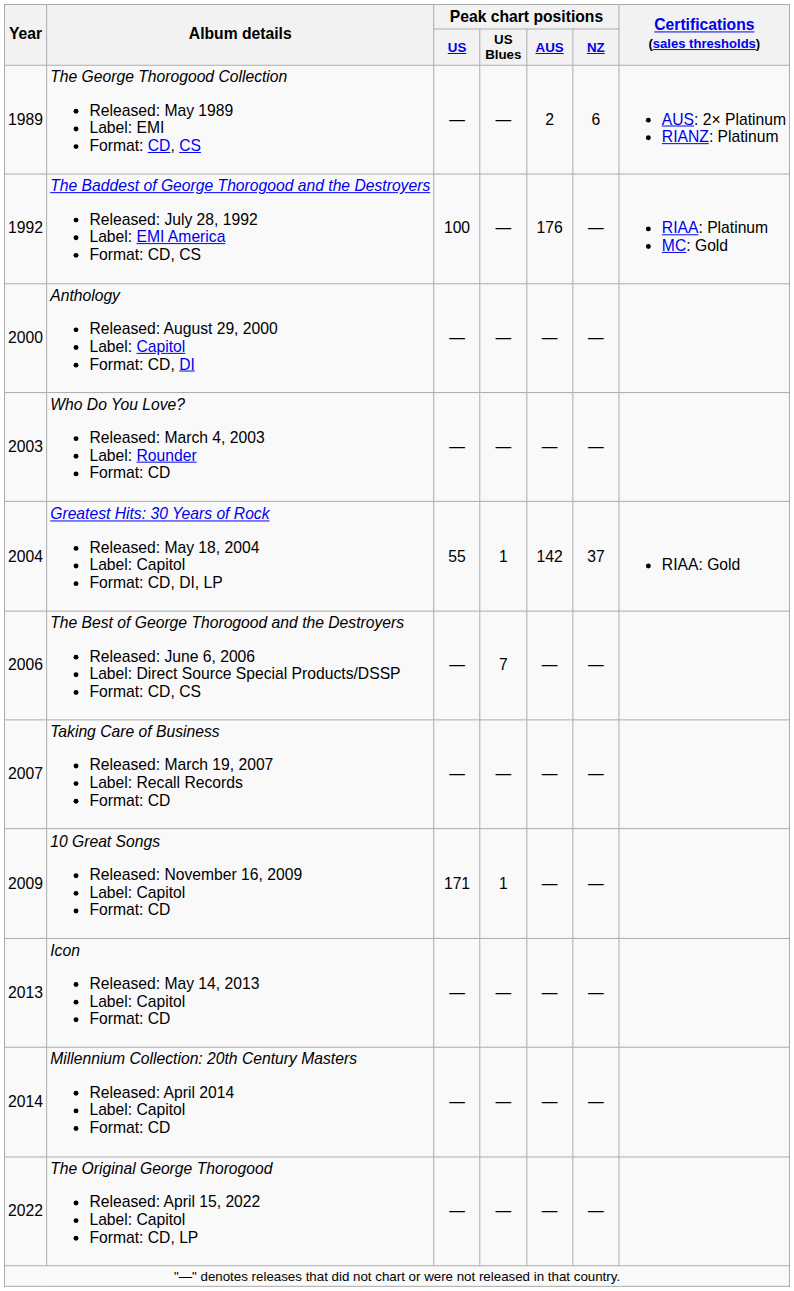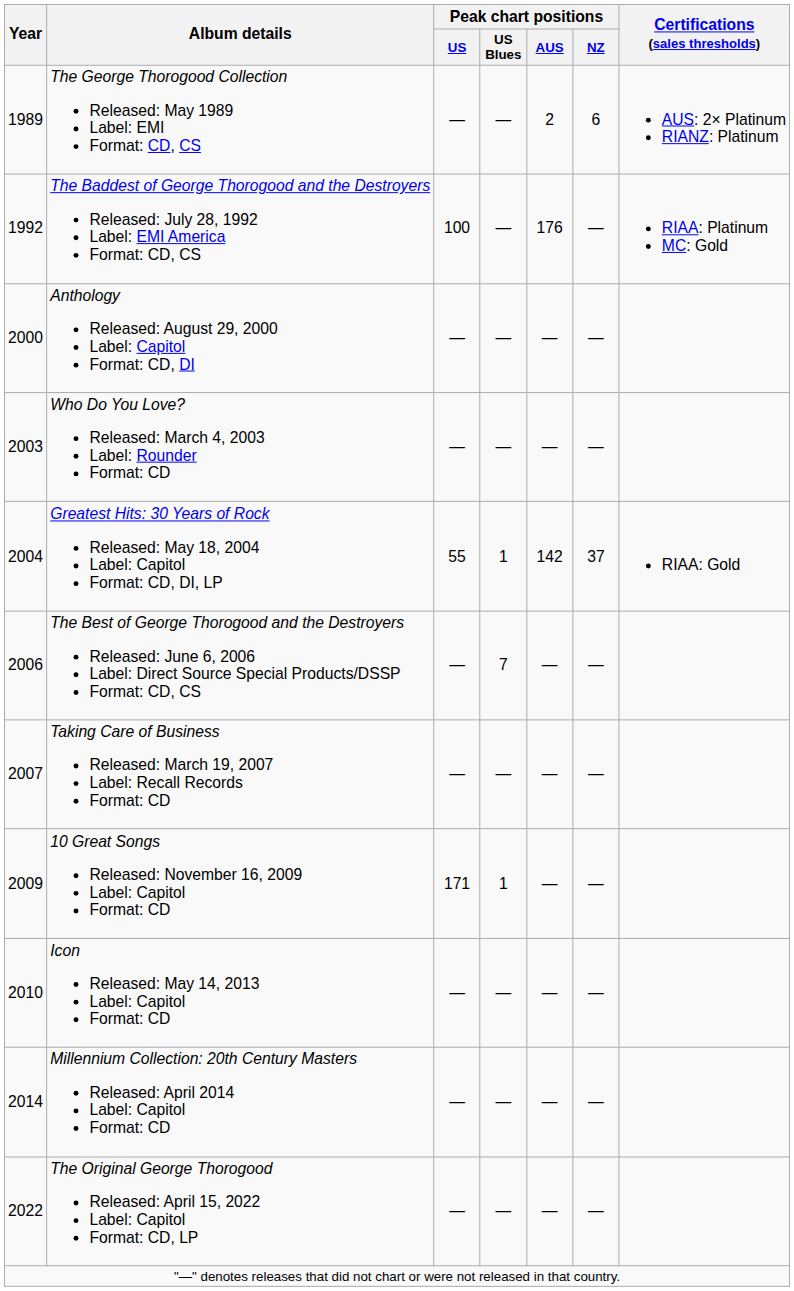(26, 992) 2013 -> (26, 992) 2010
